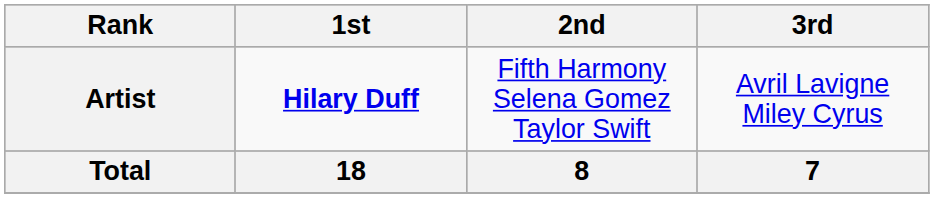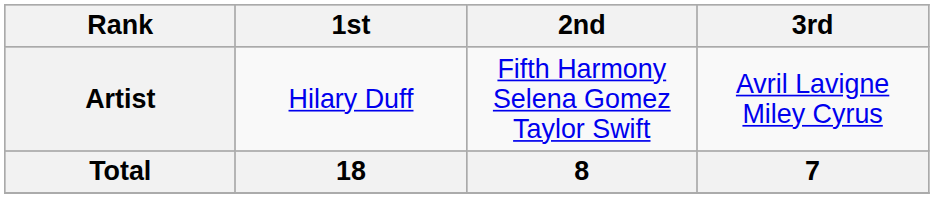(351, 98) bold -> (351, 98) normal
